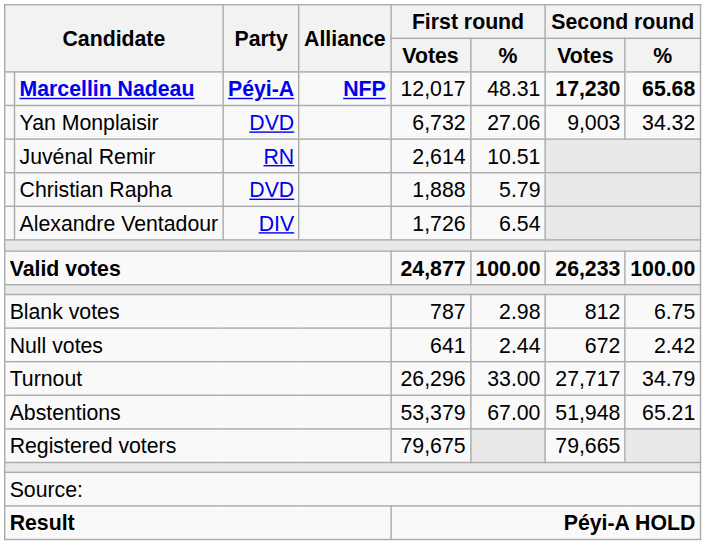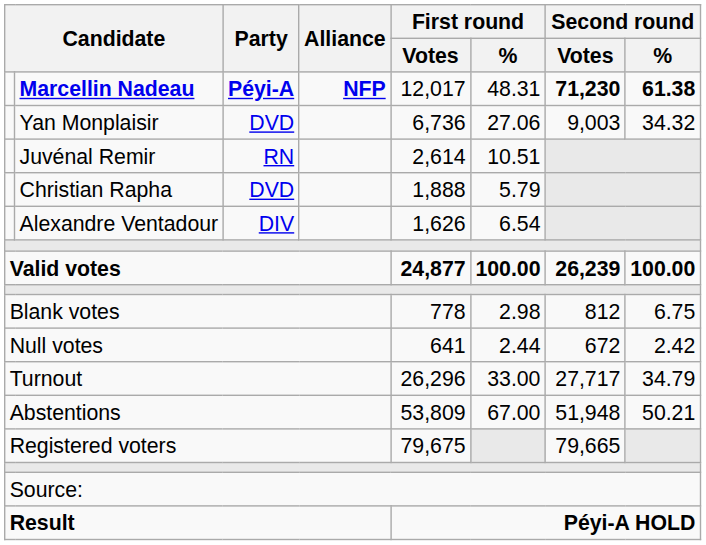(588, 89) 17,230 -> (588, 89) 71,230
(669, 89) 65.68 -> (669, 89) 61.38
(439, 123) 6,732 -> (439, 123) 6,736
(439, 224) 1,726 -> (439, 224) 1,626
(588, 267) 26,233 -> (588, 267) 26,239
(448, 311) 787 -> (448, 311) 778
(433, 412) 53,379 -> (433, 412) 53,809
(669, 412) 65.21 -> (669, 412) 50.21
